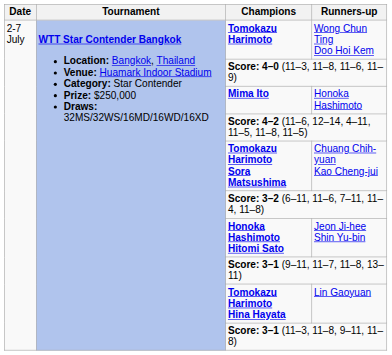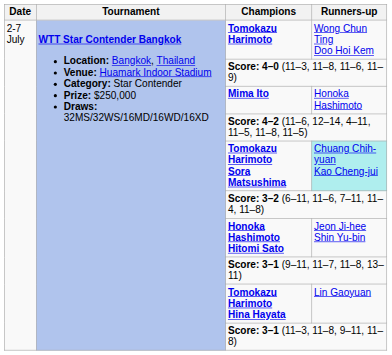(346, 160) no background -> (346, 160) paleturquoise background
